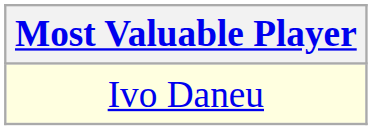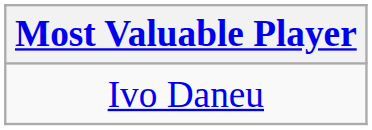(186, 93) lightyellow background -> (186, 93) no background
